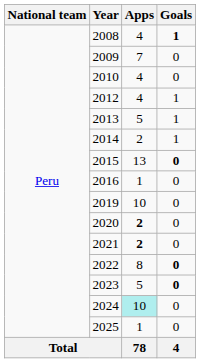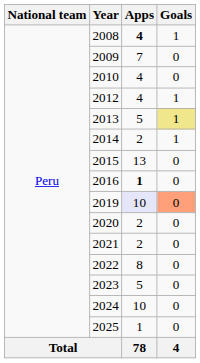(139, 35) normal -> (139, 35) bold
(176, 35) bold -> (176, 35) normal
(176, 118) no background -> (176, 118) khaki background
(176, 160) bold -> (176, 160) normal
(139, 181) normal -> (139, 181) bold
(139, 202) no background -> (139, 202) lavender background
(176, 202) no background -> (176, 202) lightsalmon background
(139, 222) bold -> (139, 222) normal
(139, 243) bold -> (139, 243) normal
(176, 264) bold -> (176, 264) normal
(176, 285) bold -> (176, 285) normal
(139, 306) paleturquoise background -> (139, 306) no background
